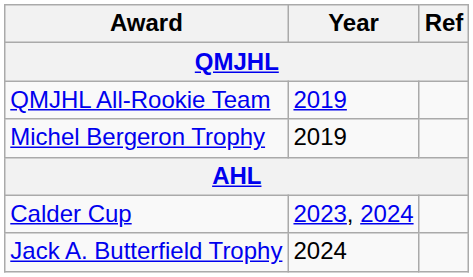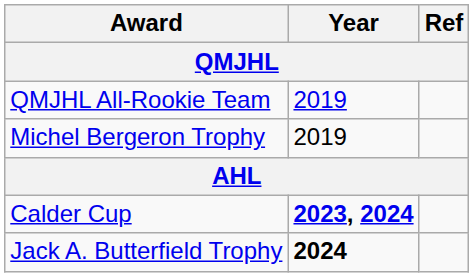(354, 213) normal -> (354, 213) bold
(320, 251) normal -> (320, 251) bold
